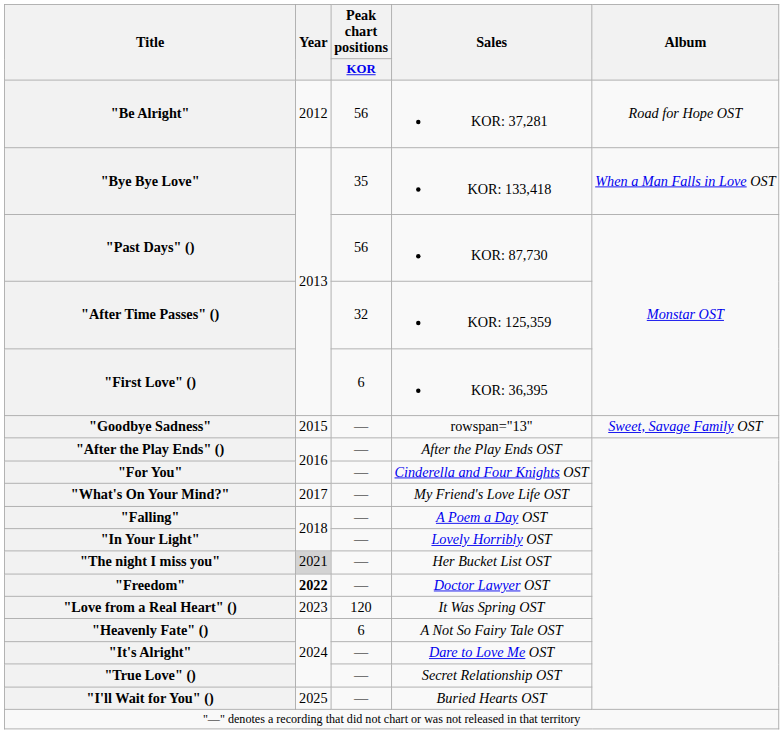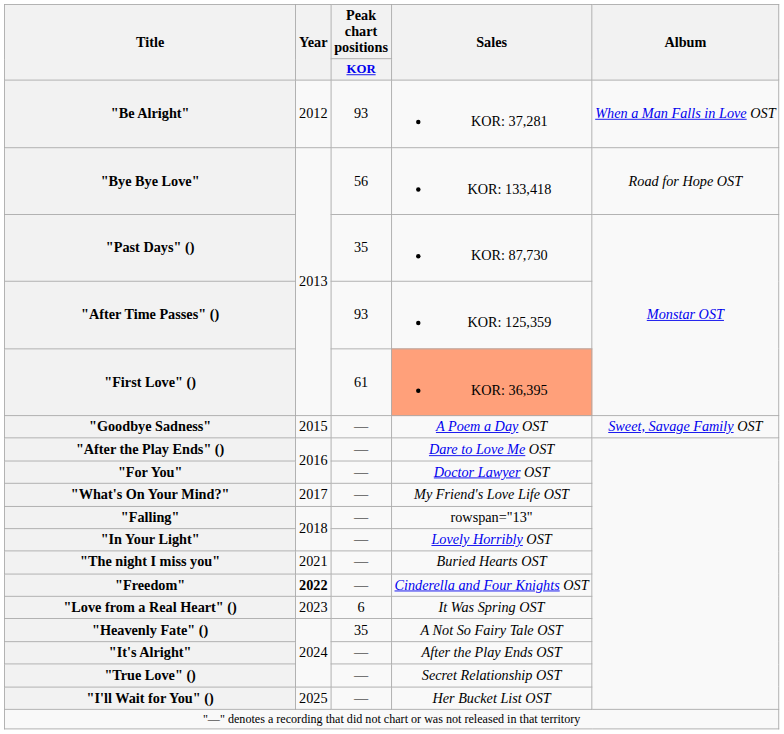(361, 113) 56 -> (361, 113) 93
(685, 113) Road for Hope OST -> (685, 113) When a Man Falls in Love OST
(361, 180) 35 -> (361, 180) 56
(685, 180) When a Man Falls in Love OST -> (685, 180) Road for Hope OST
(361, 247) 56 -> (361, 247) 35
(361, 315) 32 -> (361, 315) 93
(361, 382) 6 -> (361, 382) 61
(492, 390) no background -> (492, 390) lightsalmon background
(492, 426) rowspan="13" -> (492, 426) A Poem a Day OST
(492, 449) After the Play Ends OST -> (492, 449) Dare to Love Me OST
(492, 472) Cinderella and Four Knights OST -> (492, 472) Doctor Lawyer OST
(492, 517) A Poem a Day OST -> (492, 517) rowspan="13"
(313, 562) lightgrey background -> (313, 562) no background
(492, 562) Her Bucket List OST -> (492, 562) Buried Hearts OST
(492, 585) Doctor Lawyer OST -> (492, 585) Cinderella and Four Knights OST
(361, 607) 120 -> (361, 607) 6
(361, 630) 6 -> (361, 630) 35
(492, 652) Dare to Love Me OST -> (492, 652) After the Play Ends OST
(492, 697) Buried Hearts OST -> (492, 697) Her Bucket List OST
